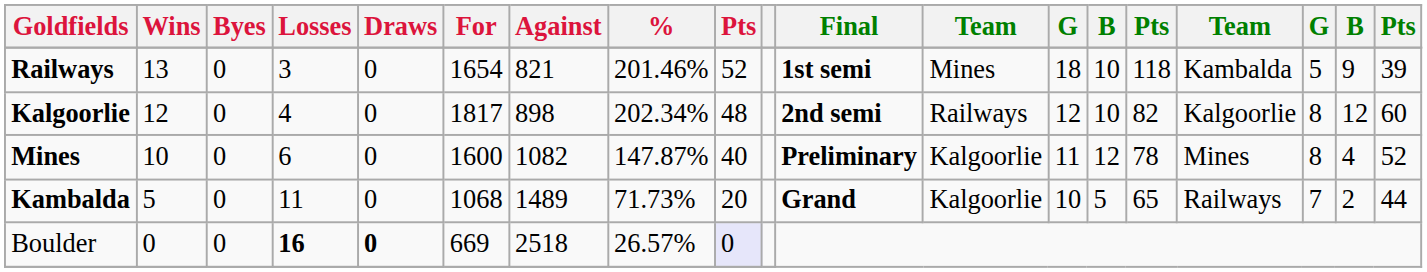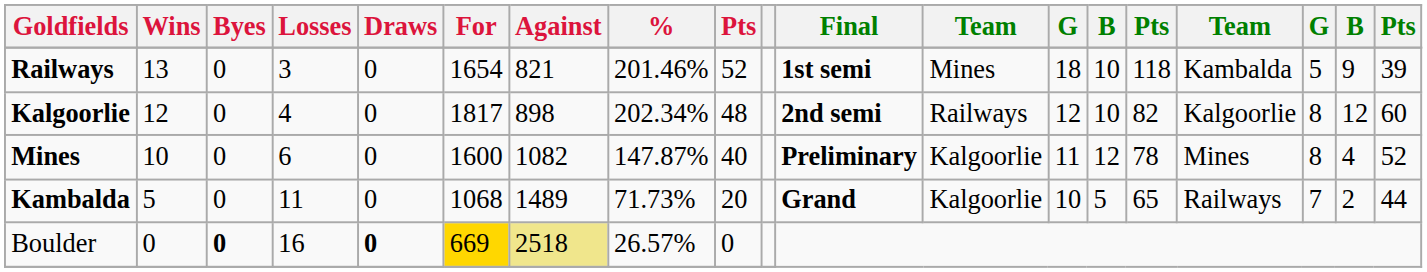(220, 243) normal -> (220, 243) bold
(291, 243) bold -> (291, 243) normal
(470, 243) no background -> (470, 243) gold background
(541, 243) no background -> (541, 243) khaki background
(728, 243) lavender background -> (728, 243) no background
